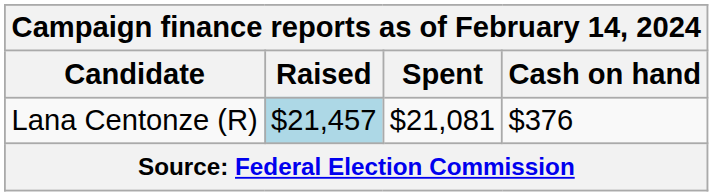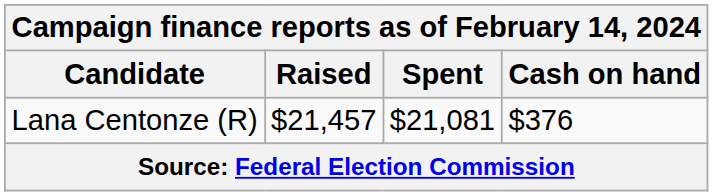(324, 119) lightblue background -> (324, 119) no background
